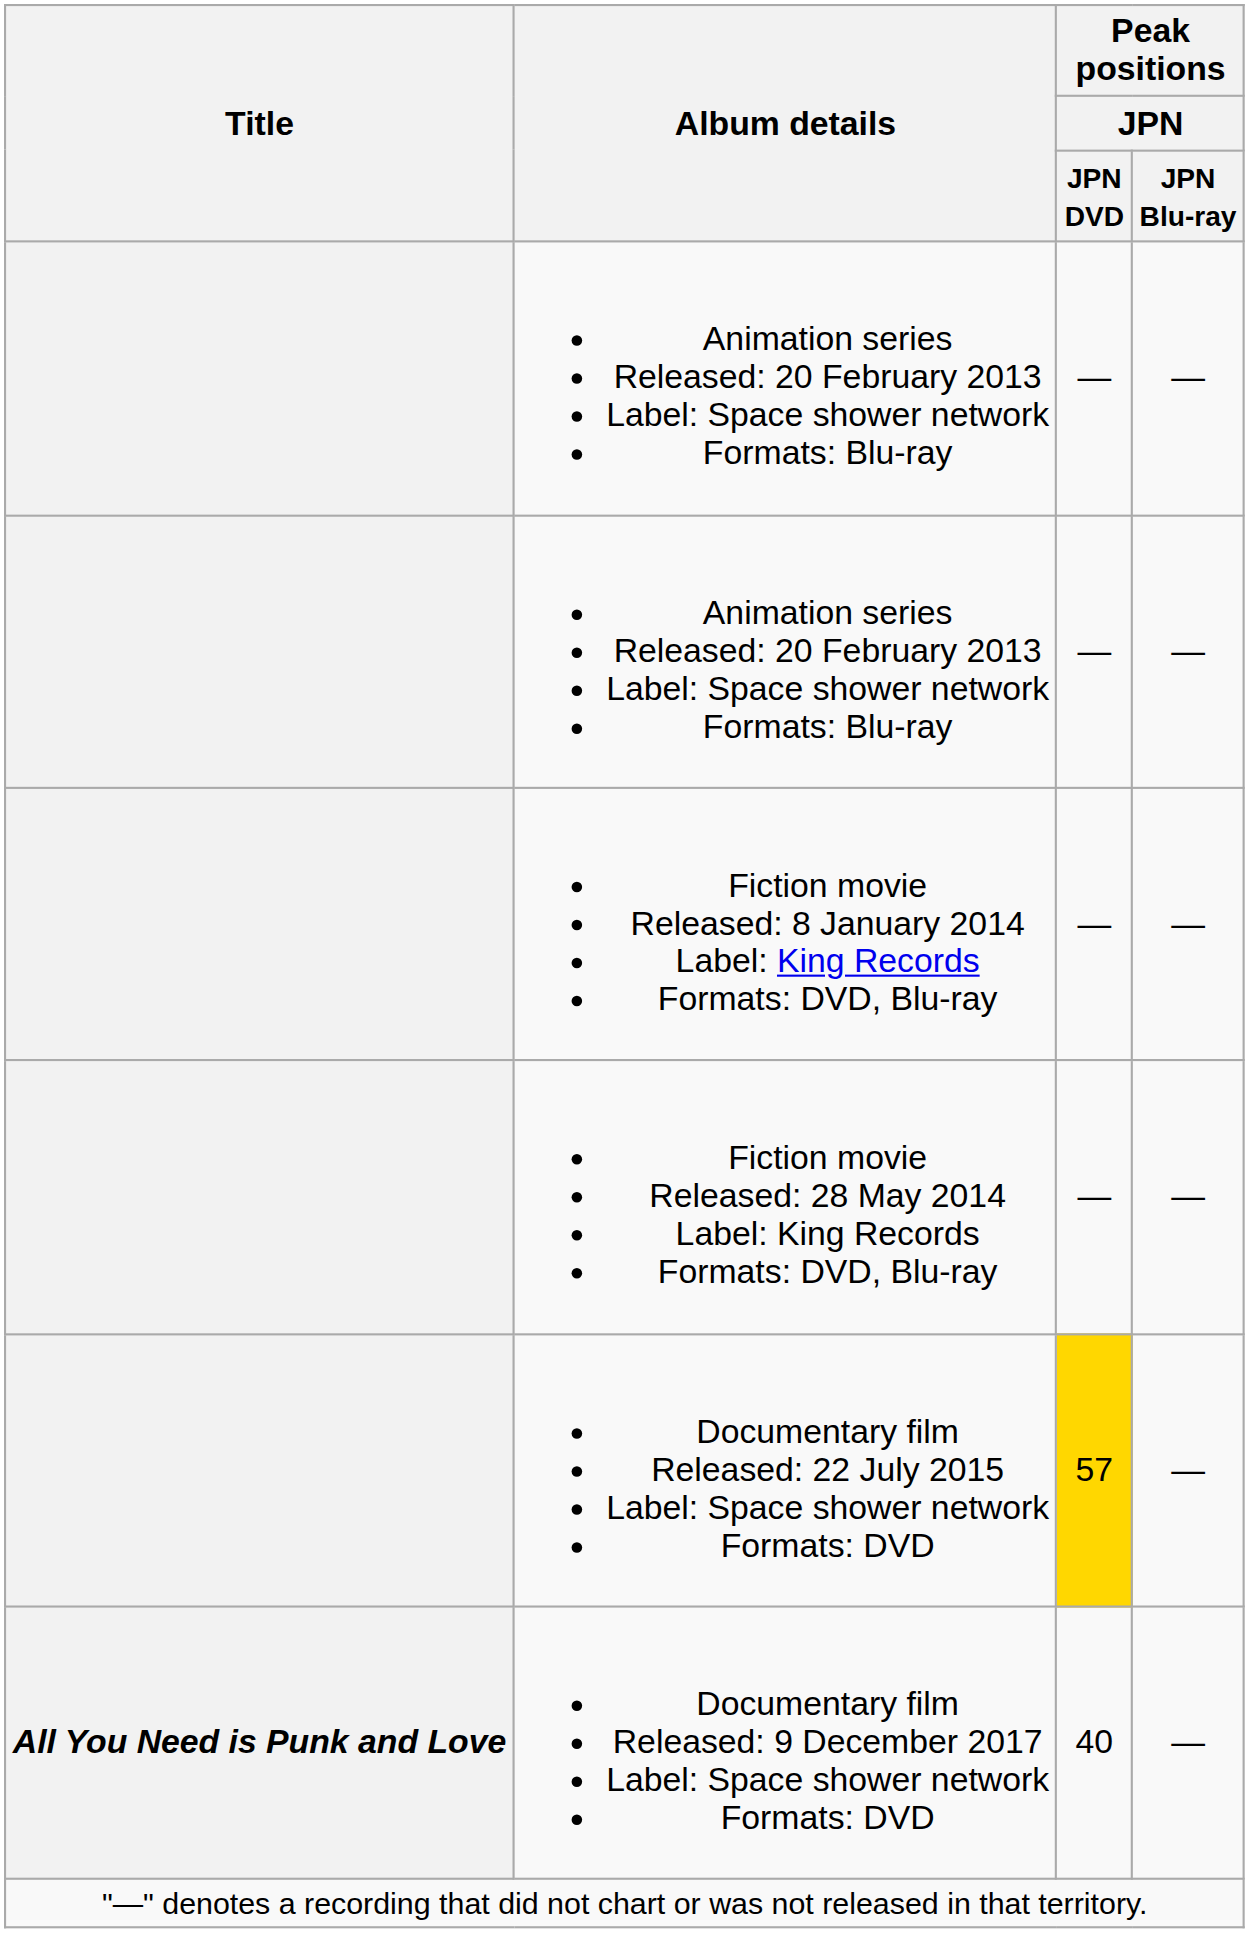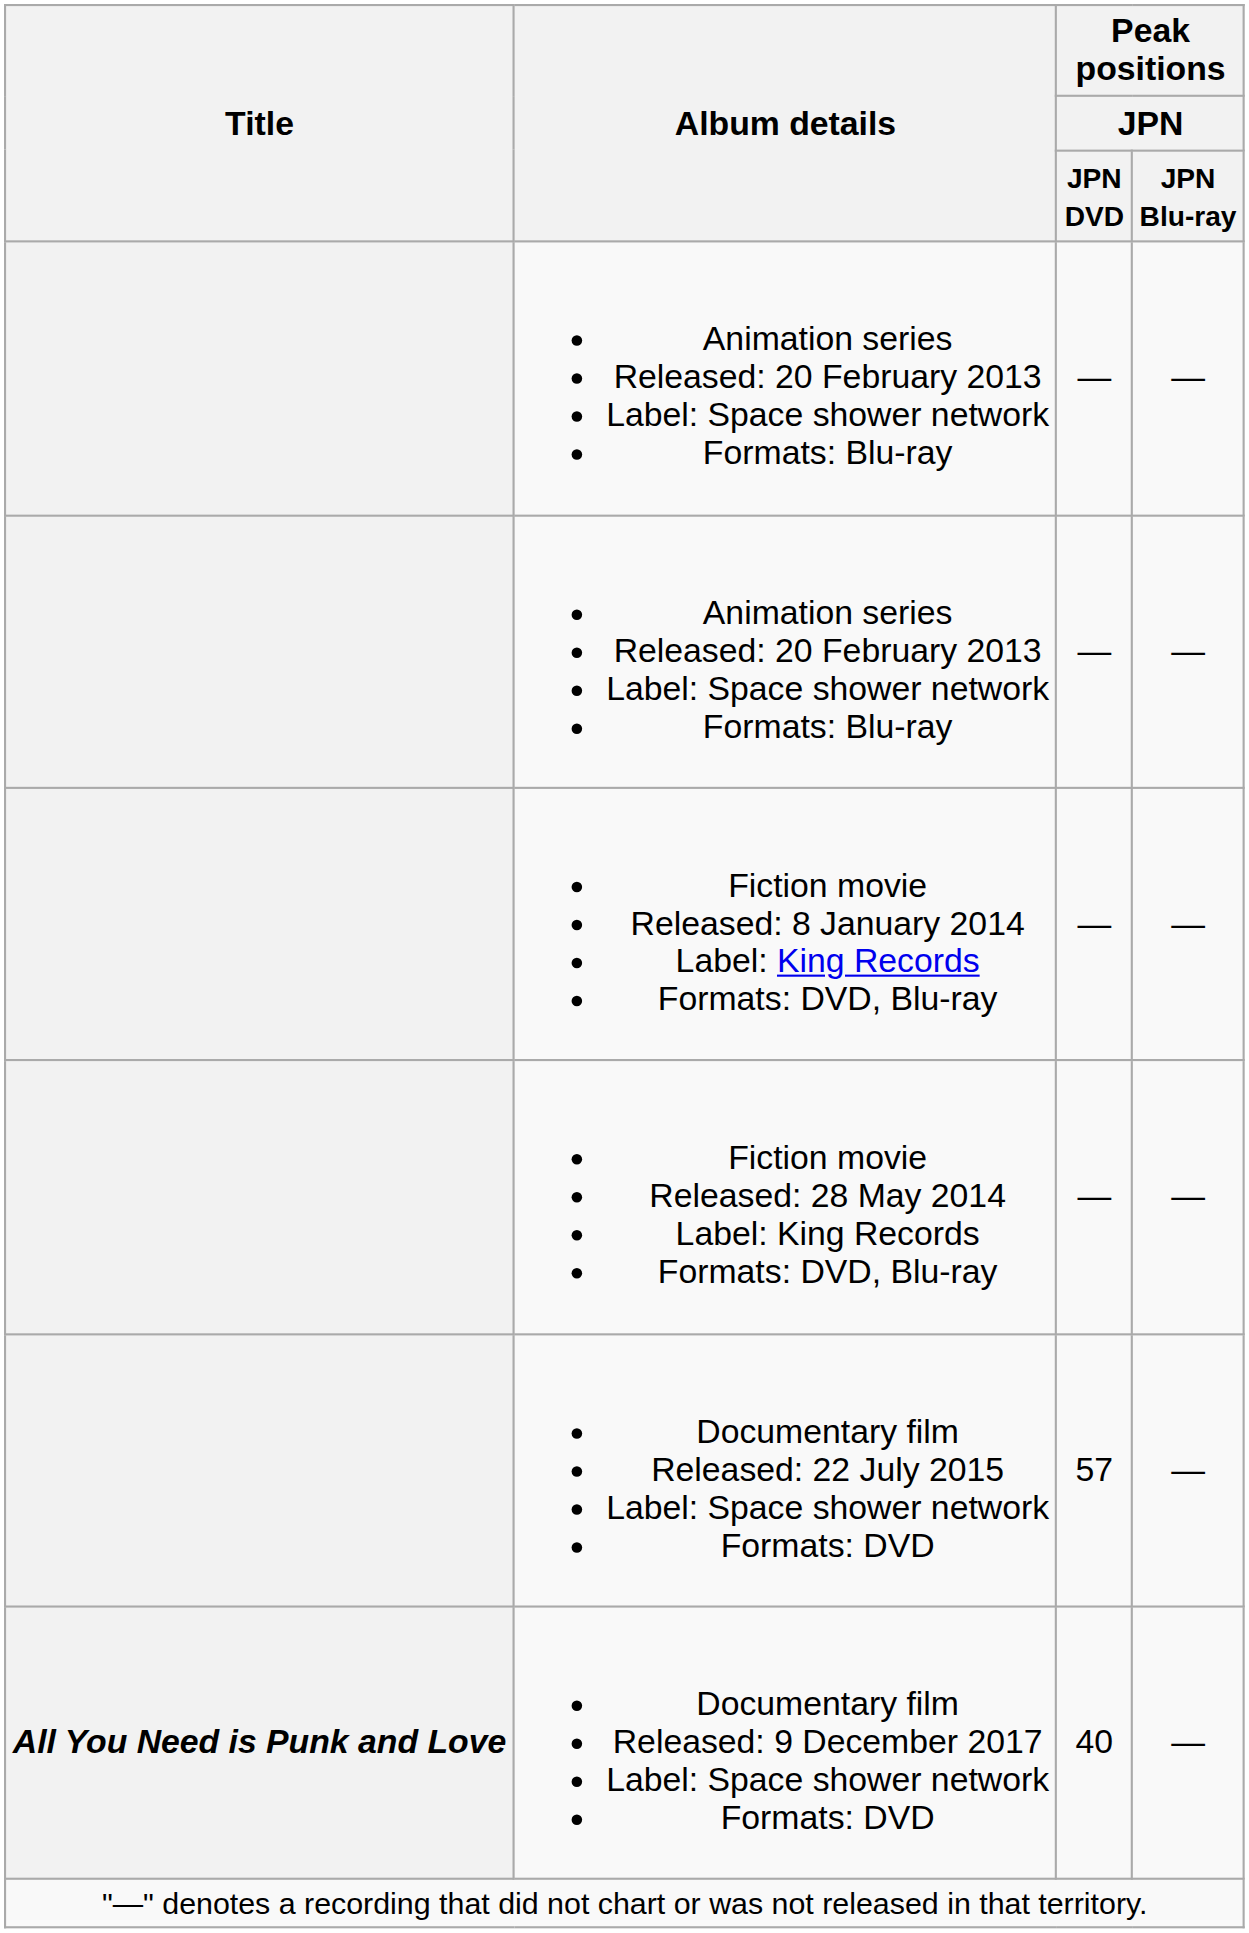(1094, 1469) gold background -> (1094, 1469) no background
